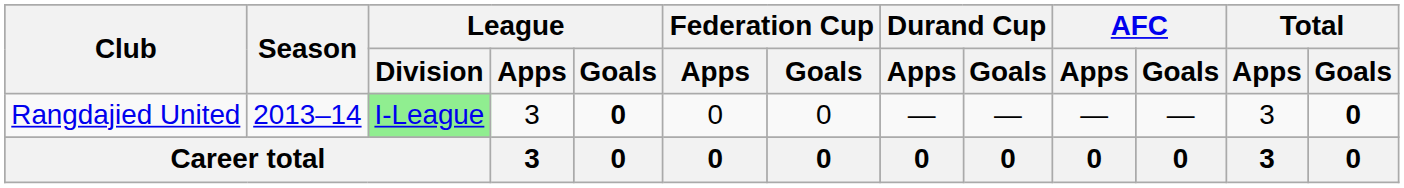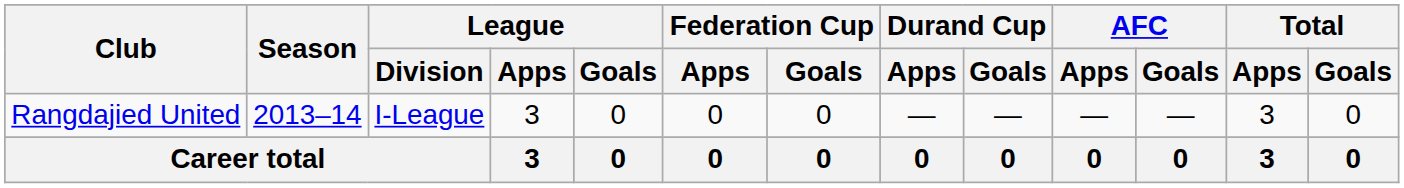(429, 114) lightgreen background -> (429, 114) no background
(618, 114) bold -> (618, 114) normal
(1353, 114) bold -> (1353, 114) normal
